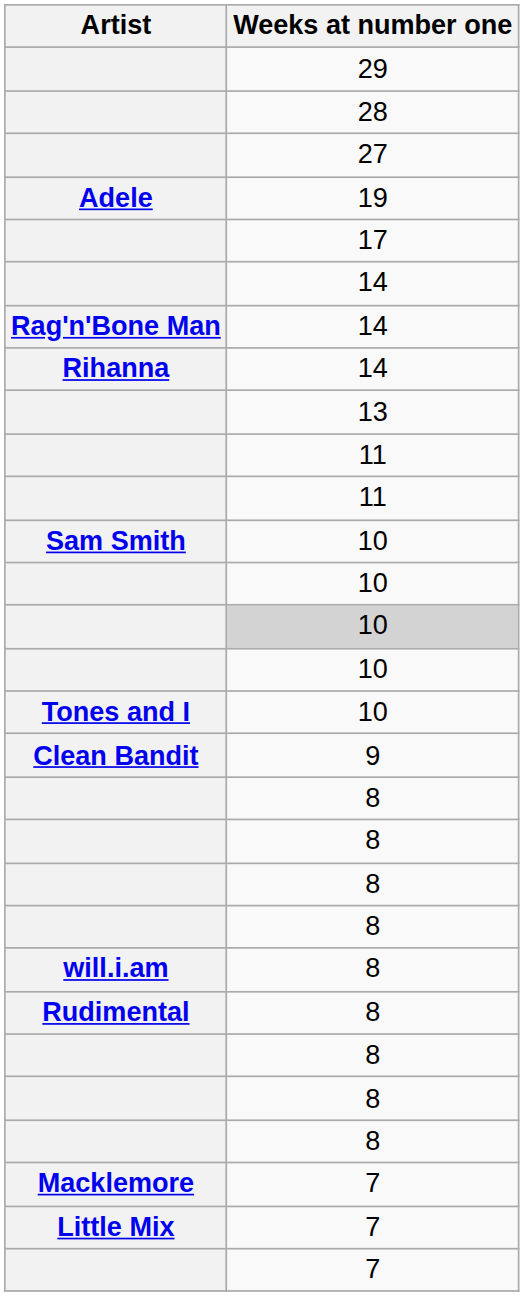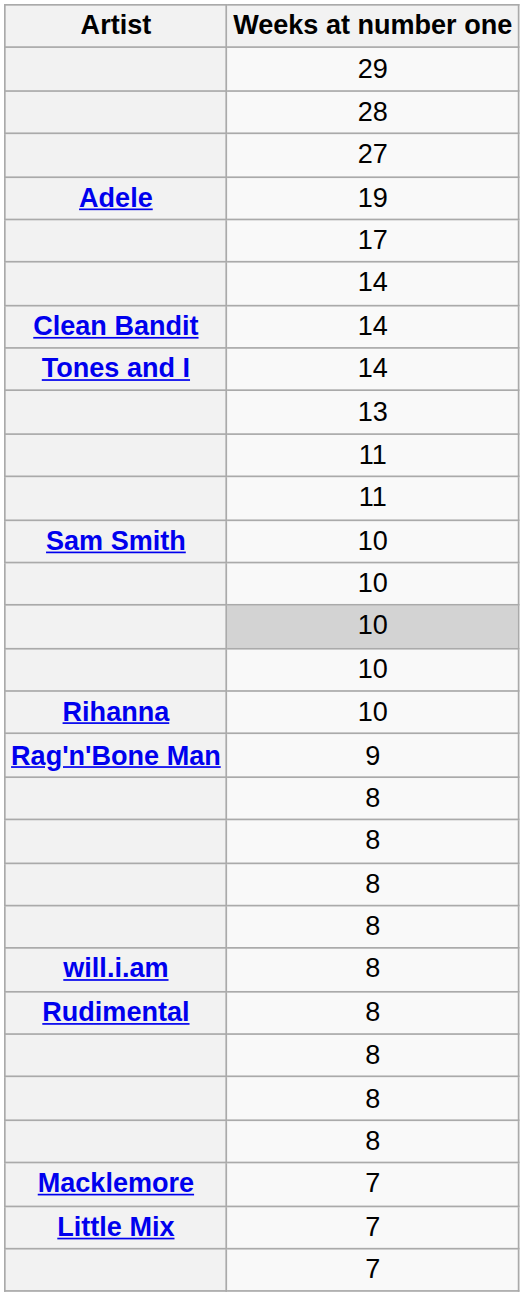(116, 326) Rag'n'Bone Man -> (116, 326) Clean Bandit
(116, 369) Rihanna -> (116, 369) Tones and I
(116, 712) Tones and I -> (116, 712) Rihanna
(116, 754) Clean Bandit -> (116, 754) Rag'n'Bone Man
